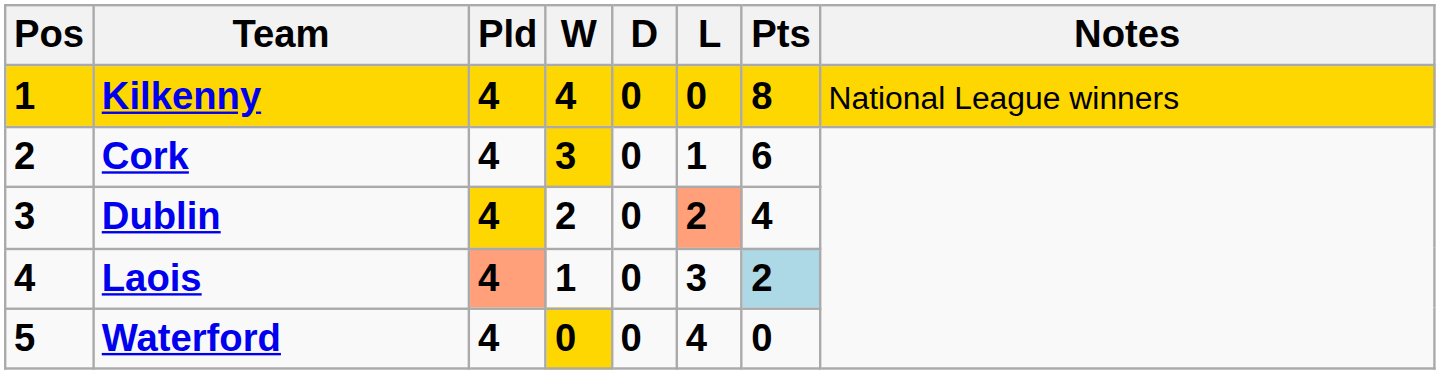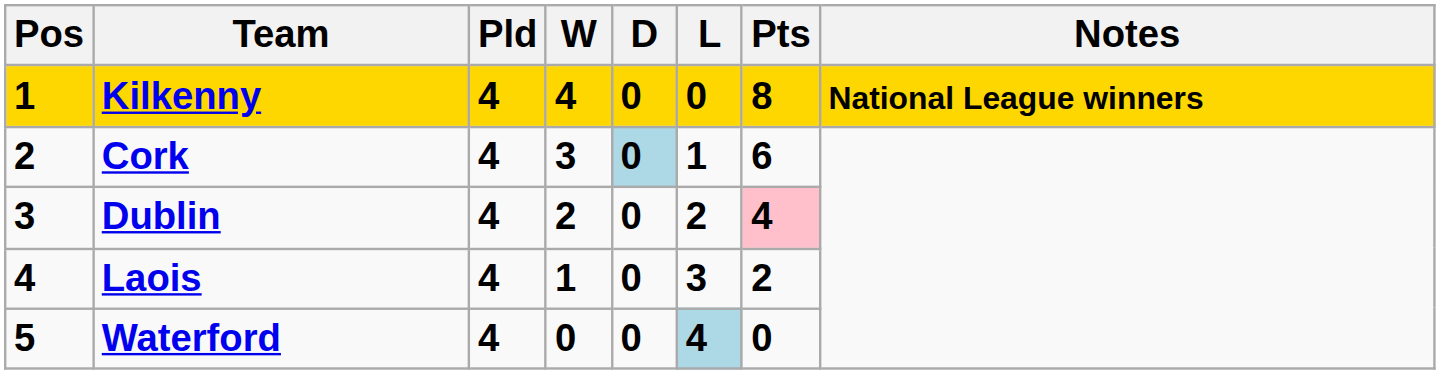(1004, 97) normal -> (1016, 95) bold
(566, 156) gold background -> (566, 156) no background
(631, 156) no background -> (631, 156) lightblue background
(489, 216) gold background -> (489, 216) no background
(697, 216) lightsalmon background -> (697, 216) no background
(762, 216) no background -> (762, 216) pink background
(489, 277) lightsalmon background -> (489, 277) no background
(762, 277) lightblue background -> (762, 277) no background
(566, 338) gold background -> (566, 338) no background
(697, 338) no background -> (697, 338) lightblue background
